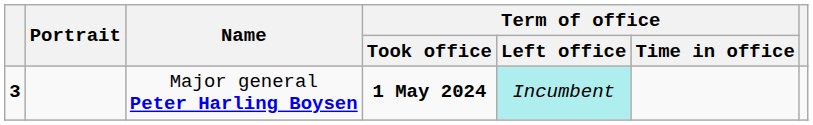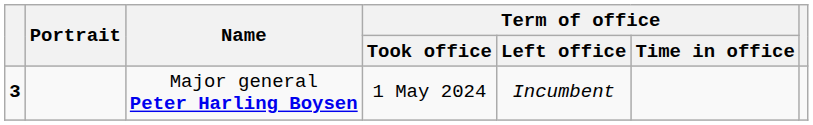(429, 93) bold -> (429, 93) normal
(564, 93) paleturquoise background -> (564, 93) no background
